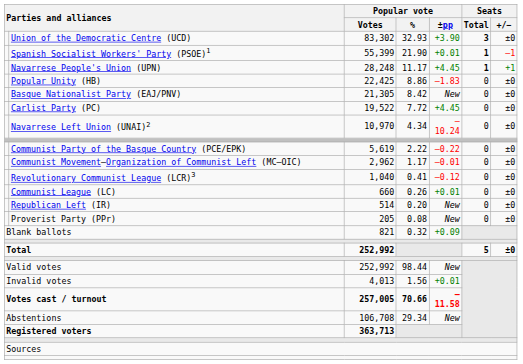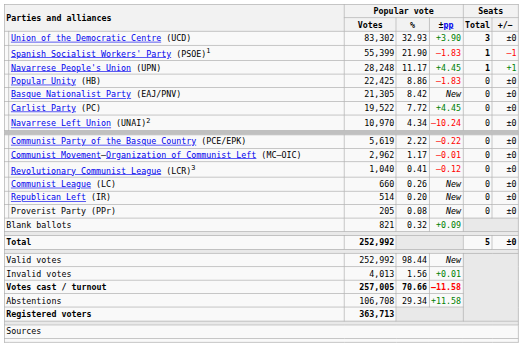(447, 53) +0.01 -> (449, 53) –1.83
(447, 192) +0.01 -> (454, 184) New
(452, 318) New -> (446, 301) +11.58
